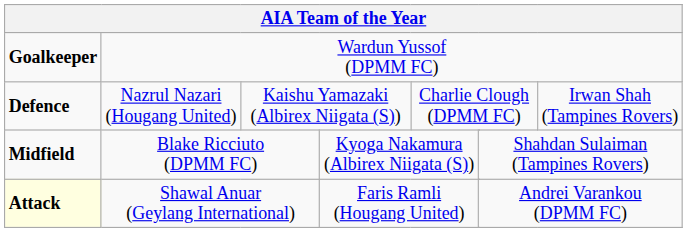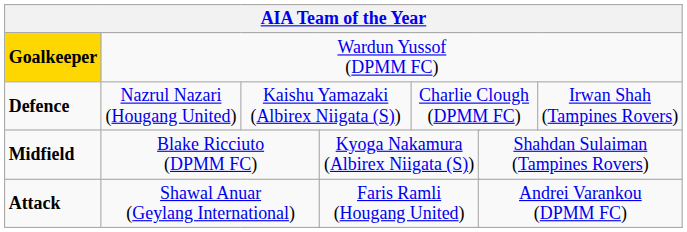(53, 57) no background -> (53, 57) gold background
(35, 202) lightyellow background -> (35, 202) no background
